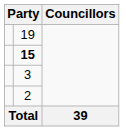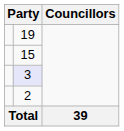(28, 55) bold -> (28, 55) normal
(28, 75) no background -> (28, 75) lavender background
